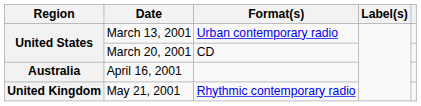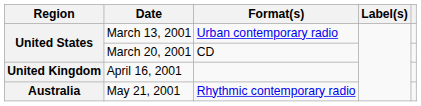(54, 71) Australia -> (54, 71) United Kingdom
(54, 91) United Kingdom -> (54, 91) Australia
